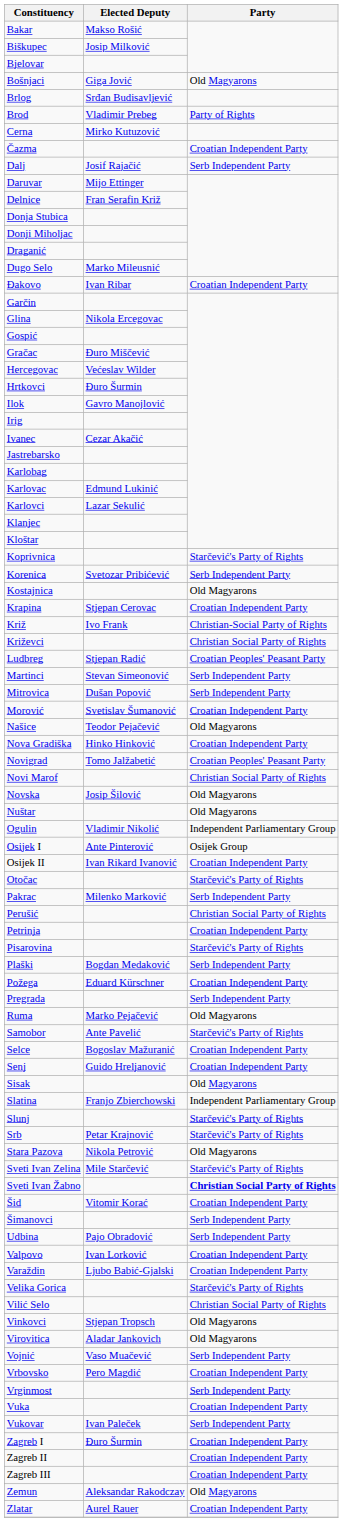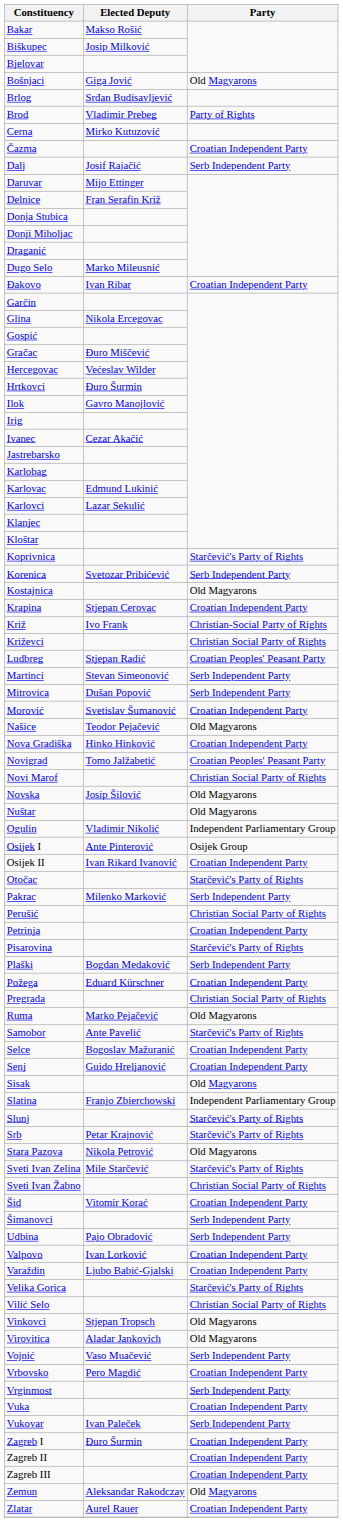(240, 999) Serb Independent Party -> (258, 999) Christian Social Party of Rights
(263, 1186) bold -> (258, 1186) normal
